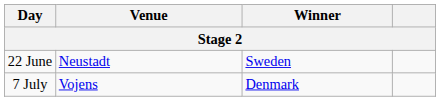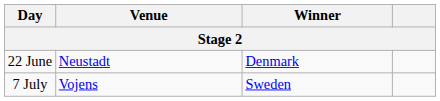(268, 61) Sweden -> (272, 61) Denmark
(272, 84) Denmark -> (268, 84) Sweden
